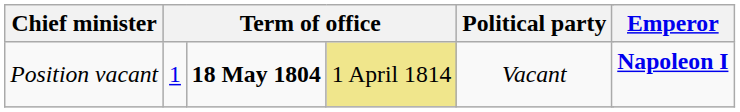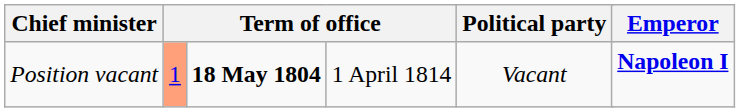(175, 74) no background -> (175, 74) lightsalmon background
(392, 74) khaki background -> (392, 74) no background
